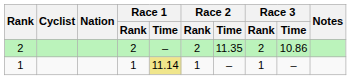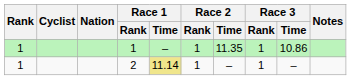(20, 48) 2 -> (20, 48) 1
(133, 48) 2 -> (133, 48) 1
(197, 48) 2 -> (197, 48) 1
(261, 48) 2 -> (261, 48) 1
(133, 65) 1 -> (133, 65) 2
